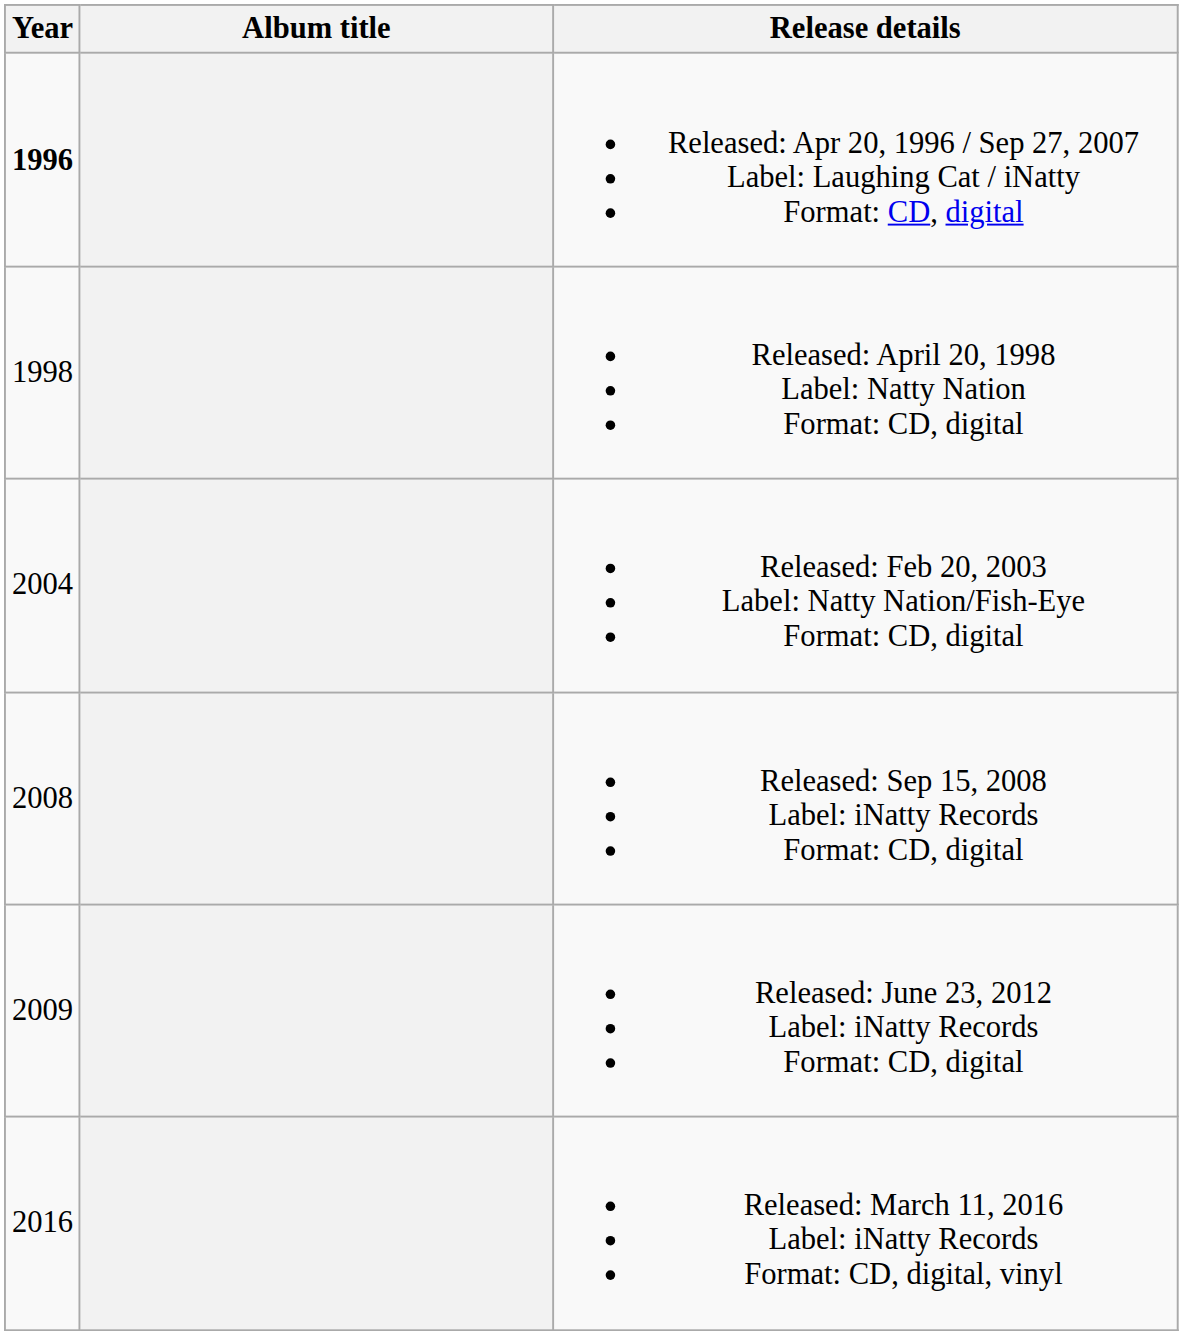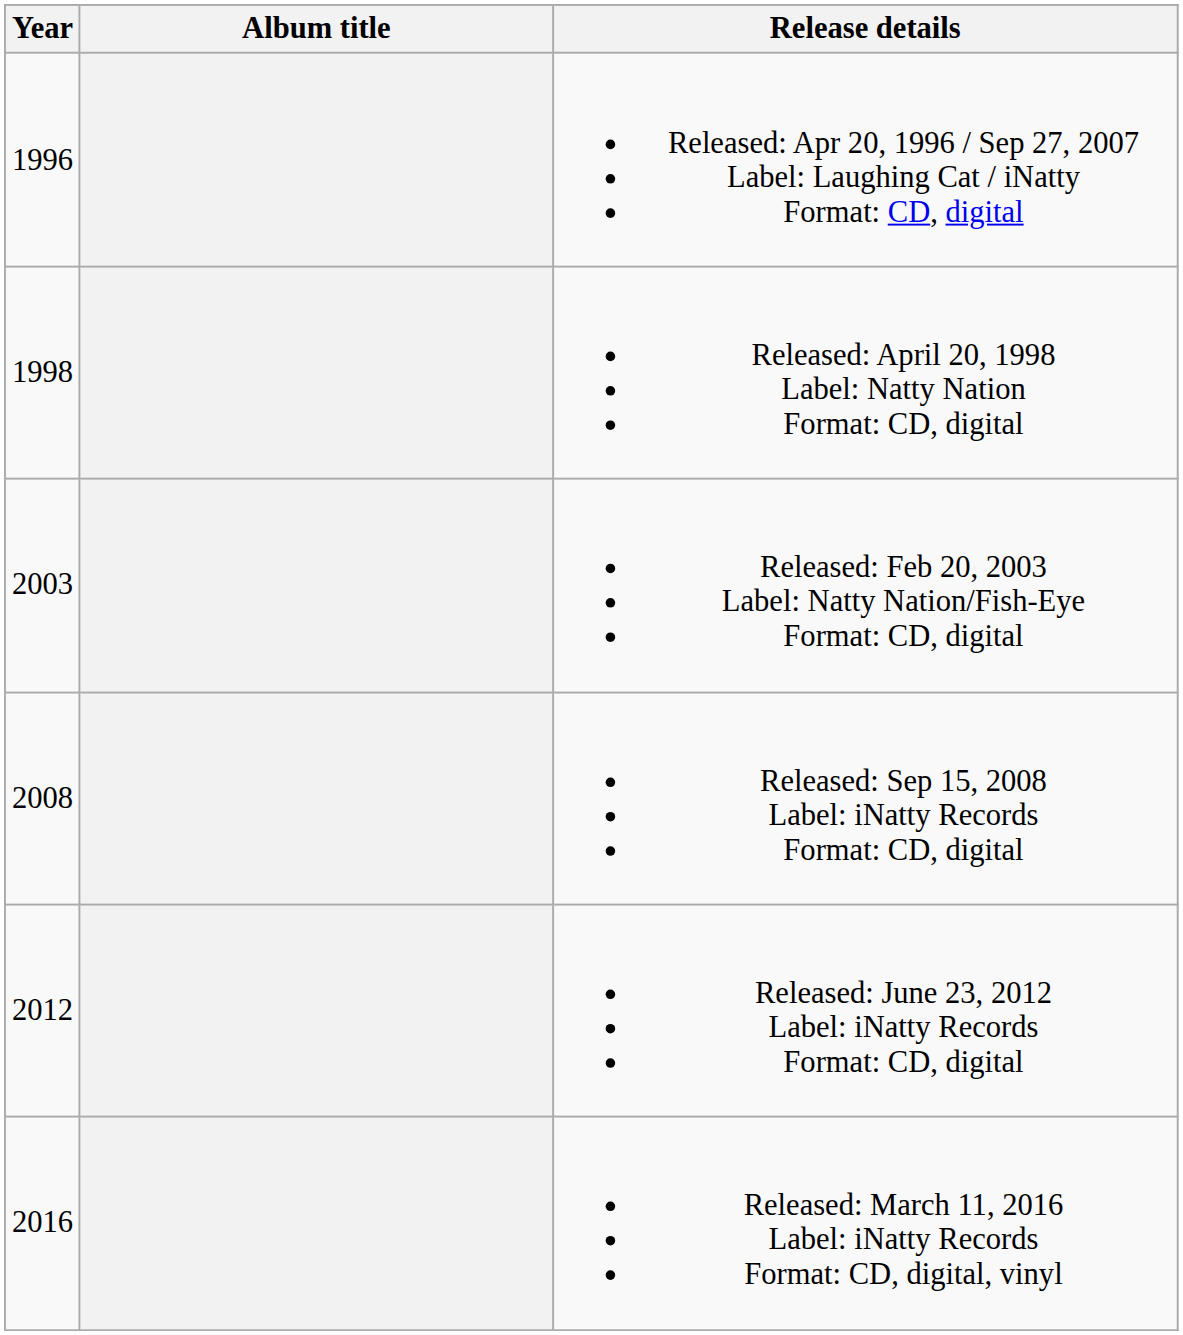(43, 159) bold -> (43, 159) normal
(43, 584) 2004 -> (43, 584) 2003
(43, 1010) 2009 -> (43, 1010) 2012
